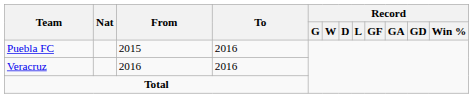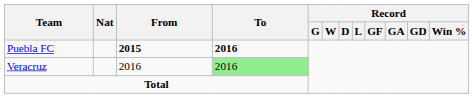(130, 48) normal -> (130, 48) bold
(226, 48) normal -> (226, 48) bold
(226, 66) no background -> (226, 66) lightgreen background
